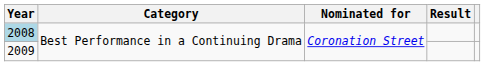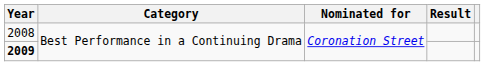(21, 32) lightblue background -> (21, 32) no background
(21, 51) normal -> (21, 51) bold
